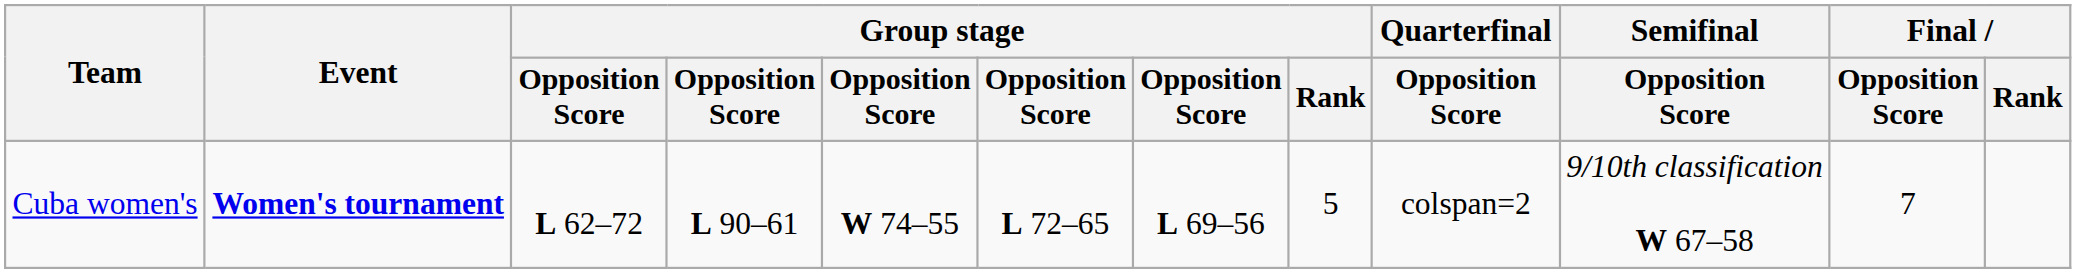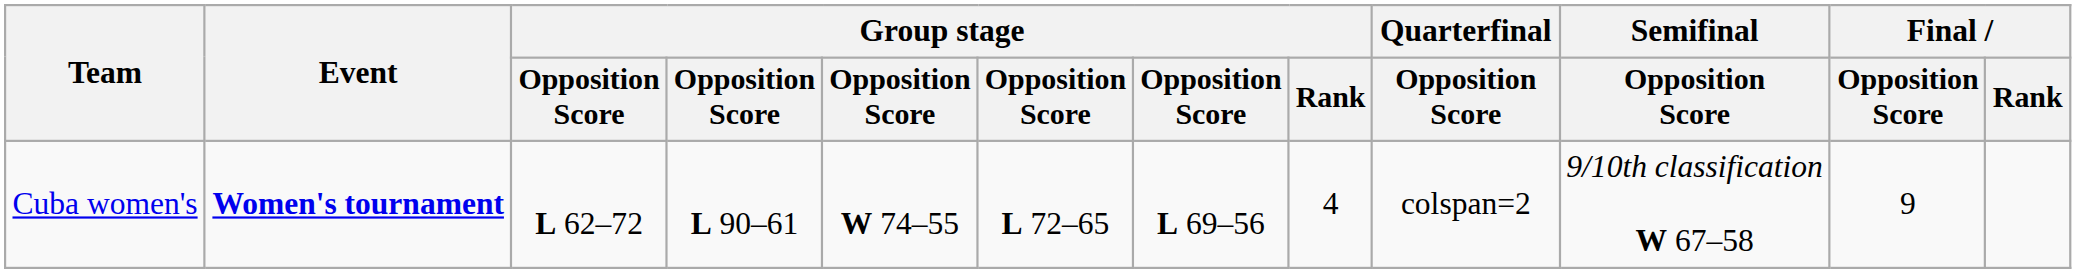(1331, 204) 5 -> (1331, 204) 4
(1908, 204) 7 -> (1908, 204) 9
